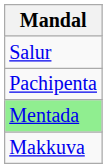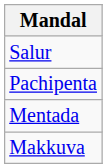(44, 115) lightgreen background -> (44, 115) no background
